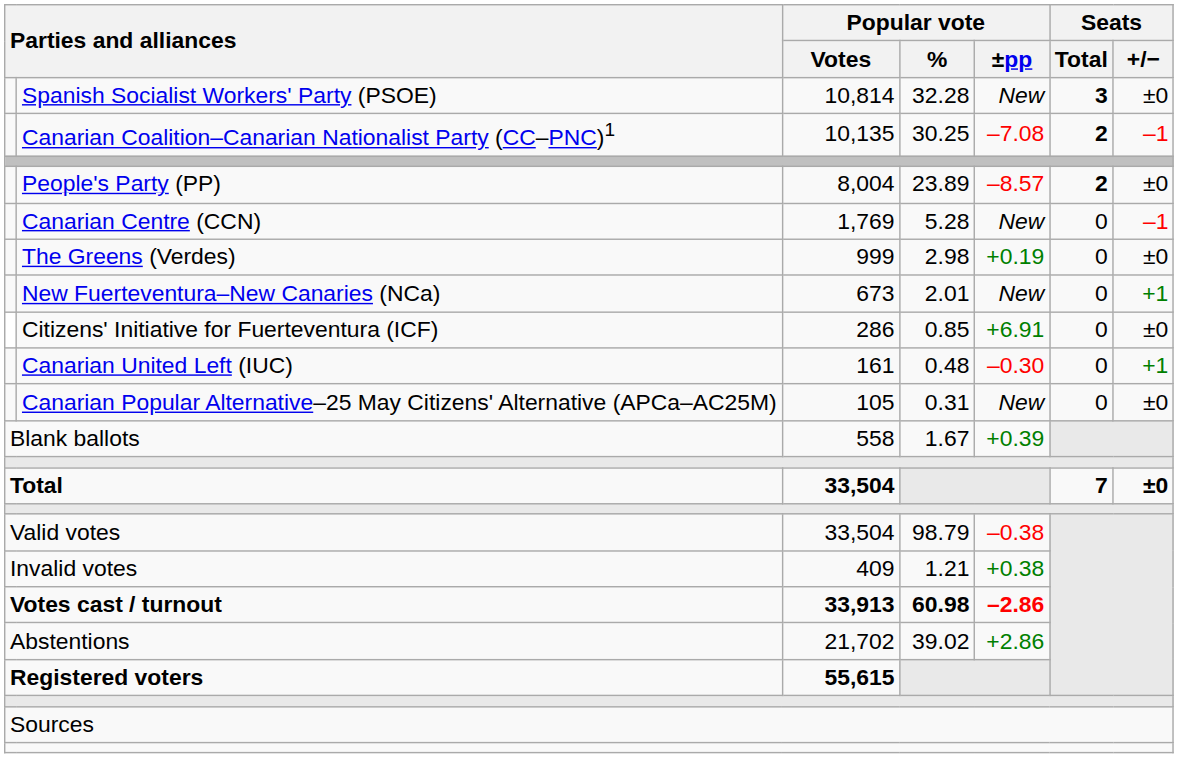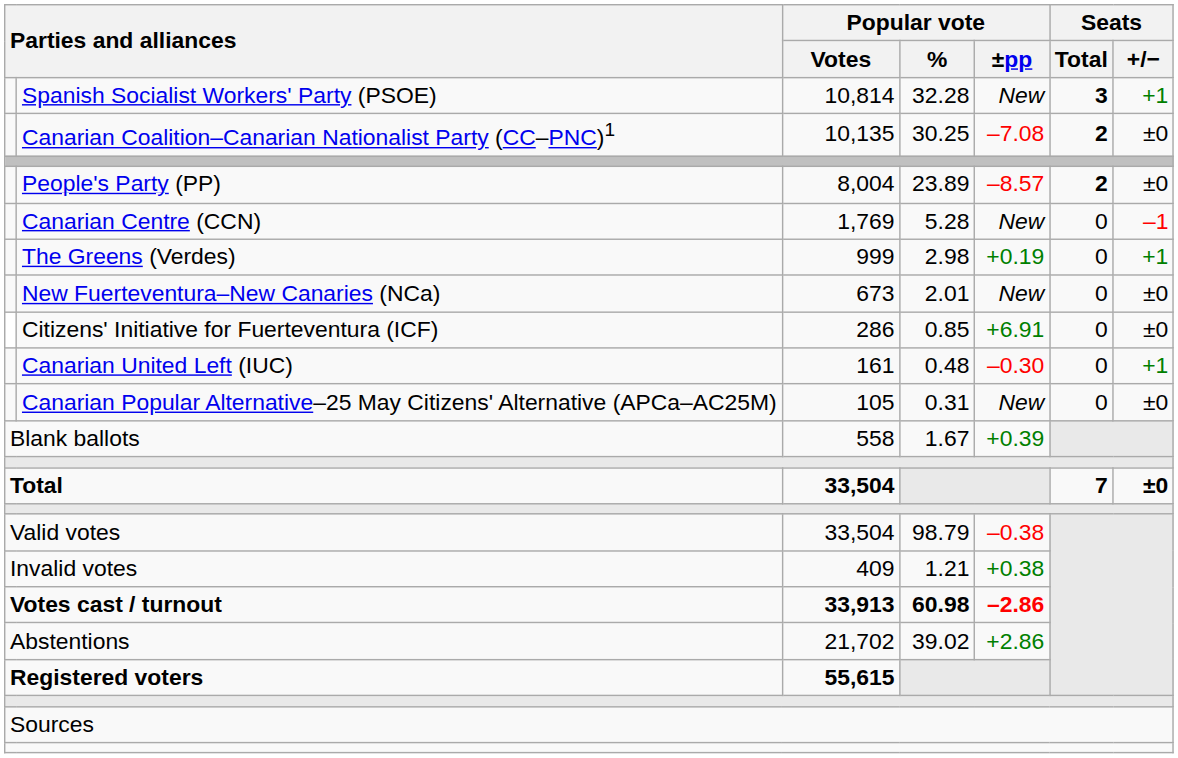(1156, 95) ±0 -> (1155, 95) +1
(1156, 134) –1 -> (1156, 134) ±0
(1156, 257) ±0 -> (1155, 257) +1
(1155, 293) +1 -> (1156, 293) ±0
